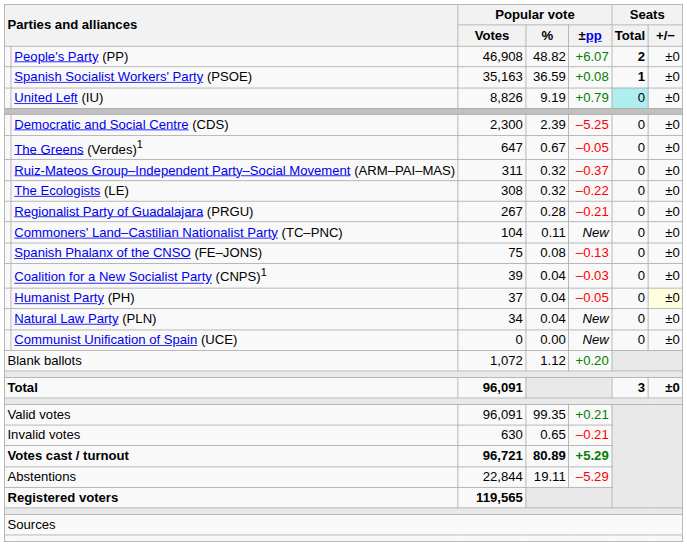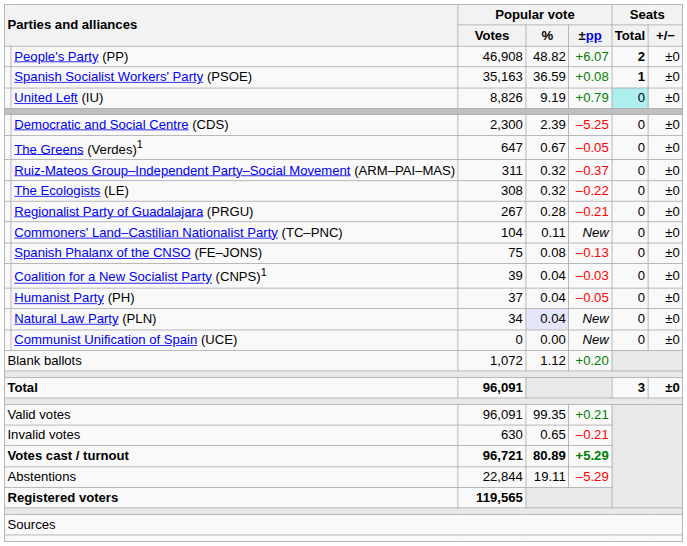(673, 298) lightyellow background -> (673, 298) no background
(553, 319) no background -> (553, 319) lavender background
